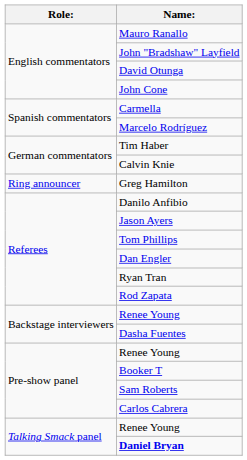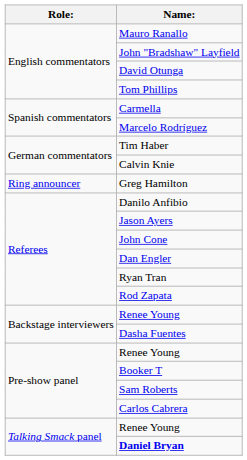(143, 89) John Cone -> (148, 89) Tom Phillips
(148, 239) Tom Phillips -> (143, 239) John Cone
